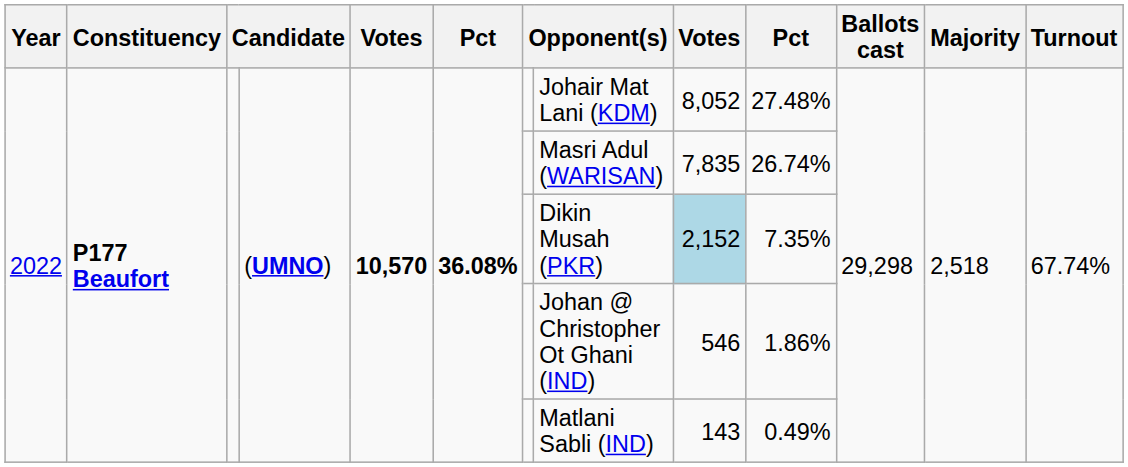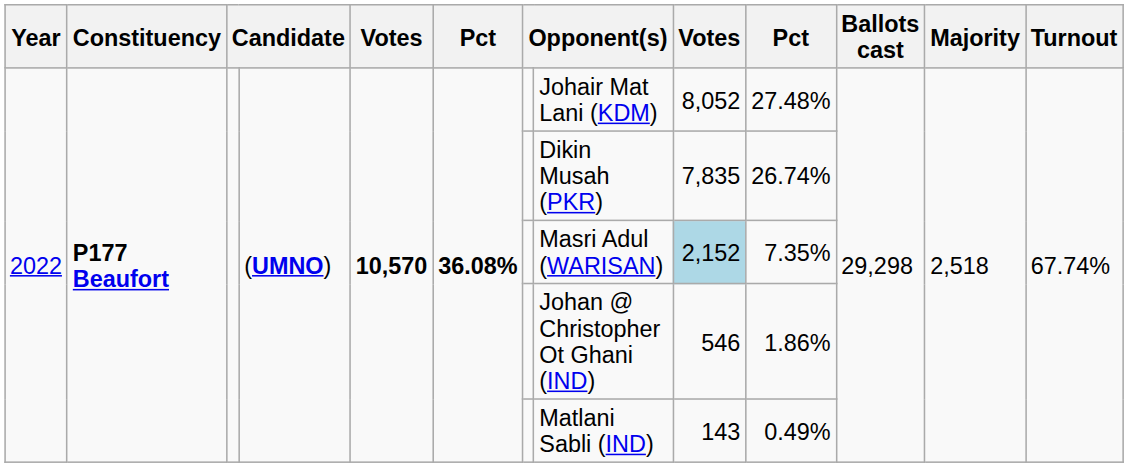(601, 163) Masri Adul (WARISAN) -> (574, 176) Dikin Musah (PKR)
(574, 239) Dikin Musah (PKR) -> (601, 252) Masri Adul (WARISAN)
